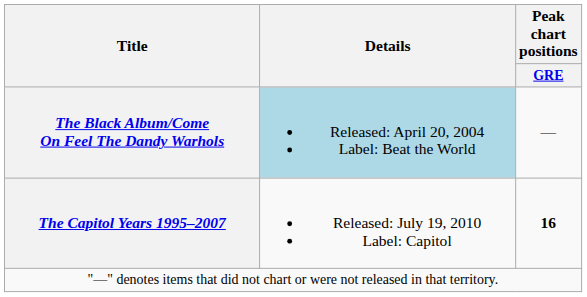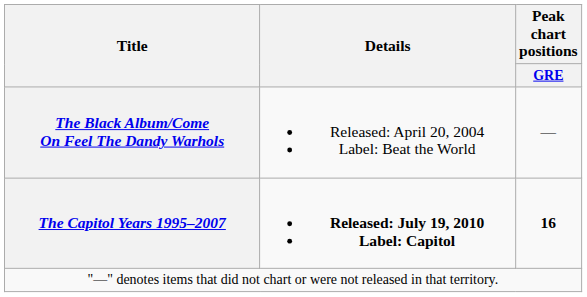(388, 141) lightblue background -> (388, 141) no background
(388, 232) normal -> (388, 232) bold
